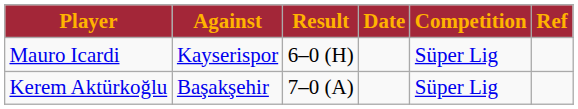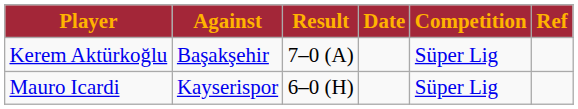rows swapped: (88, 87) <-> (64, 54)
